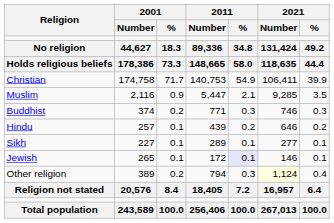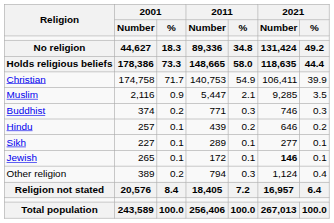(248, 158) lavender background -> (248, 158) no background
(289, 158) normal -> (289, 158) bold
(285, 174) lightyellow background -> (285, 174) no background
